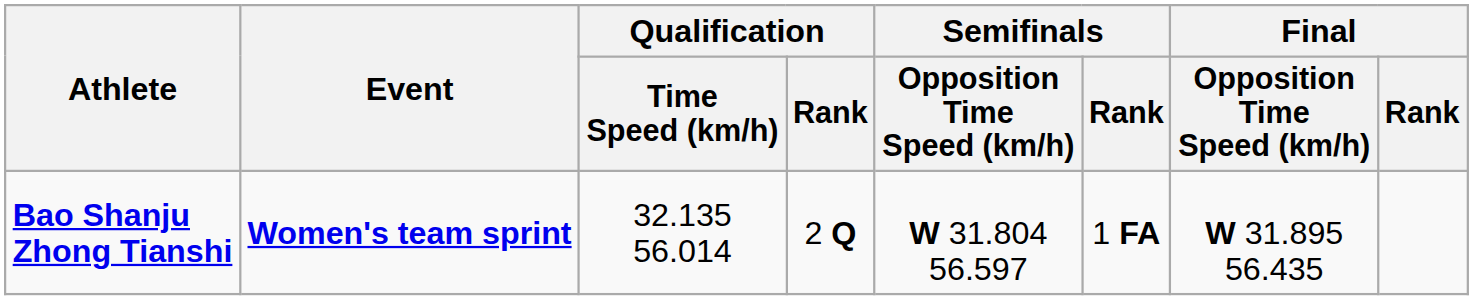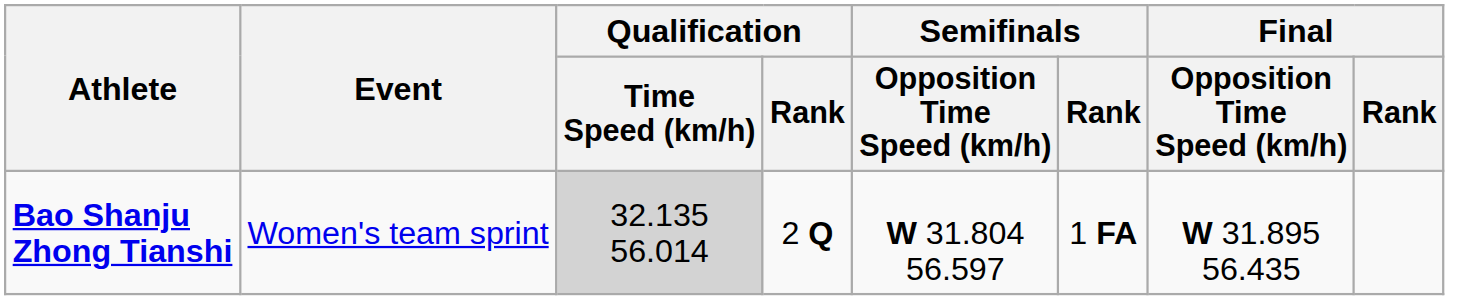(410, 233) bold -> (398, 233) normal
(682, 233) no background -> (659, 233) lightgrey background
